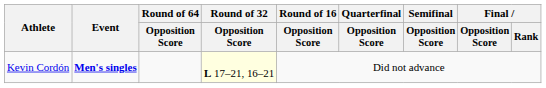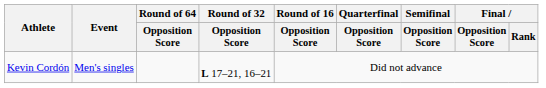(106, 67) bold -> (104, 67) normal
(239, 74) lightyellow background -> (236, 74) no background
